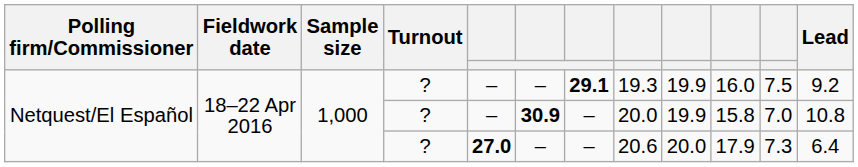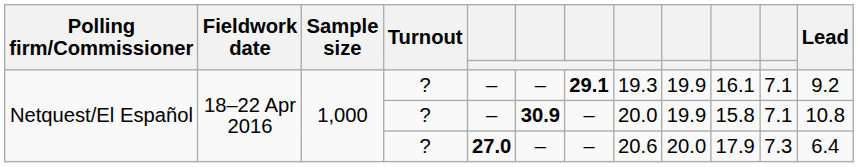(735, 85) 16.0 -> (735, 85) 16.1
(778, 85) 7.5 -> (778, 85) 7.1
(778, 115) 7.0 -> (778, 115) 7.1
